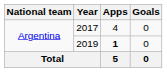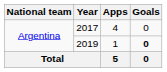(115, 43) bold -> (115, 43) normal
(146, 43) normal -> (146, 43) bold
